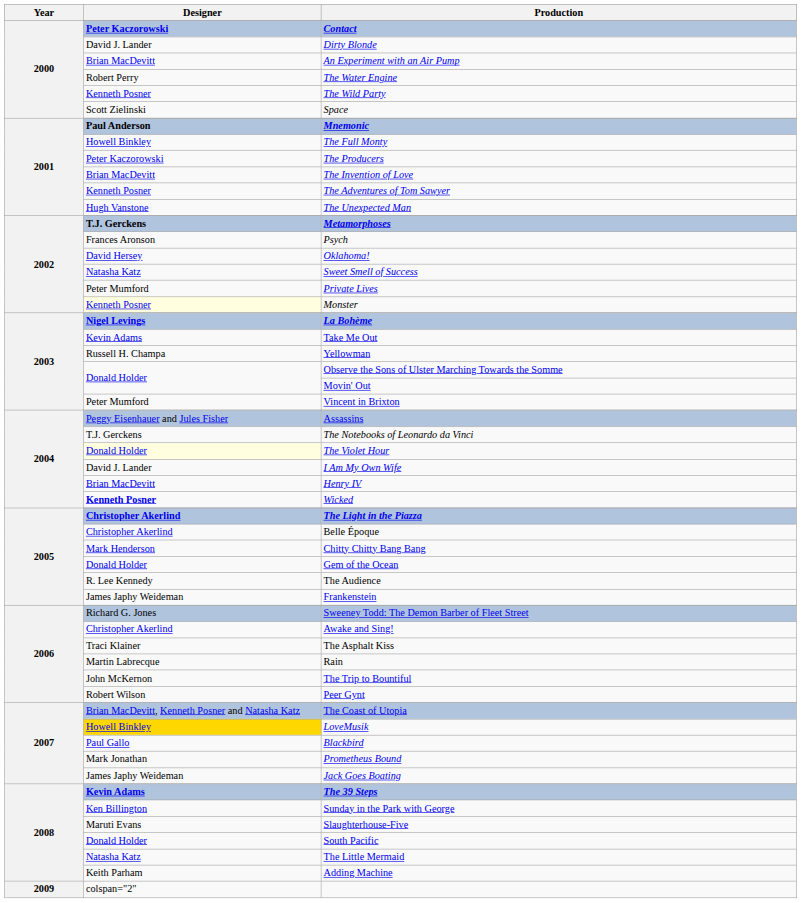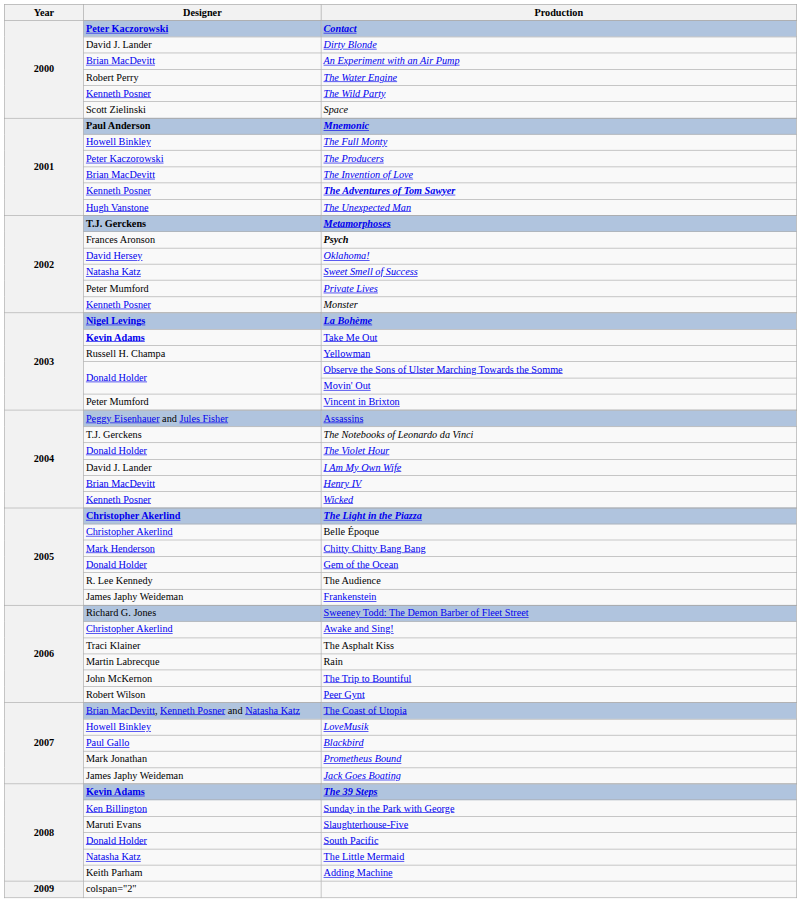(387, 191) normal -> (389, 191) bold
(336, 239) normal -> (336, 239) bold
(118, 304) lightyellow background -> (118, 304) no background
(114, 337) normal -> (115, 337) bold
(116, 451) lightyellow background -> (116, 451) no background
(121, 499) bold -> (118, 499) normal
(118, 727) gold background -> (118, 727) no background
